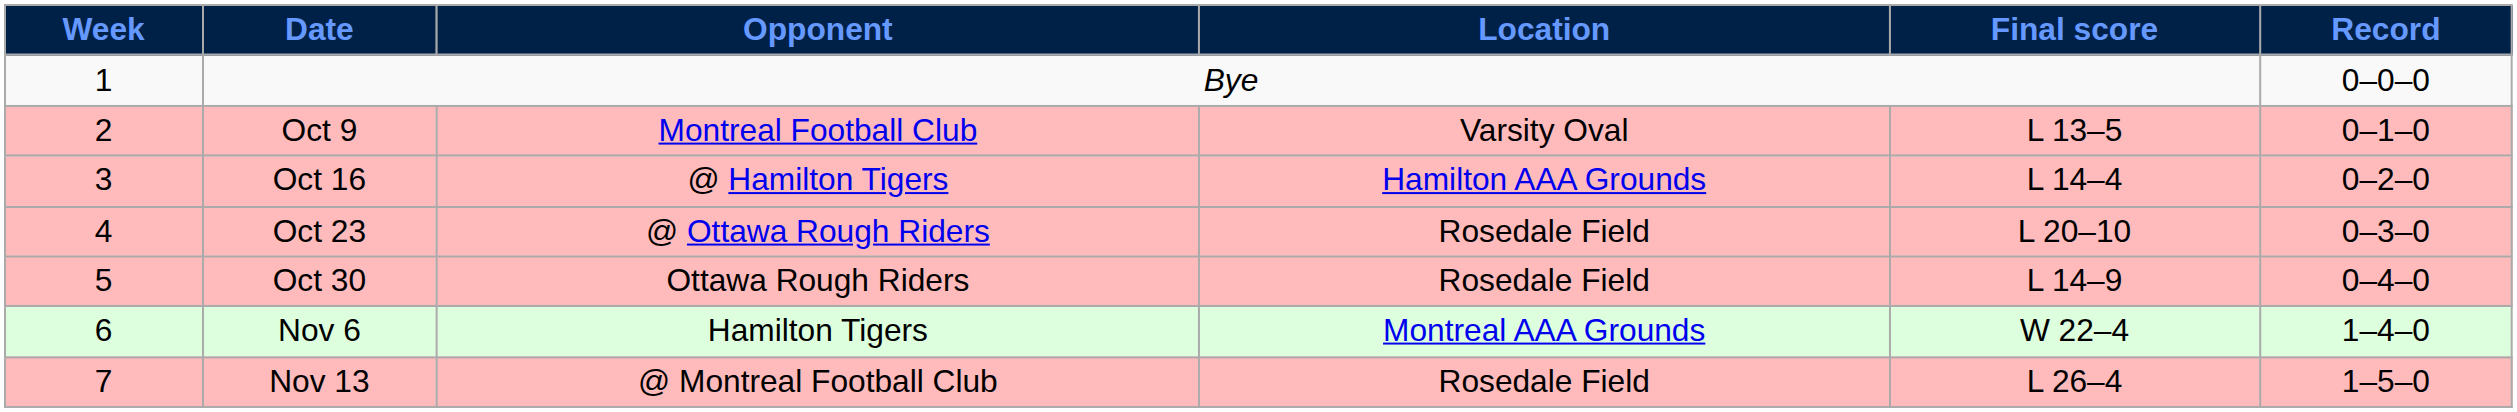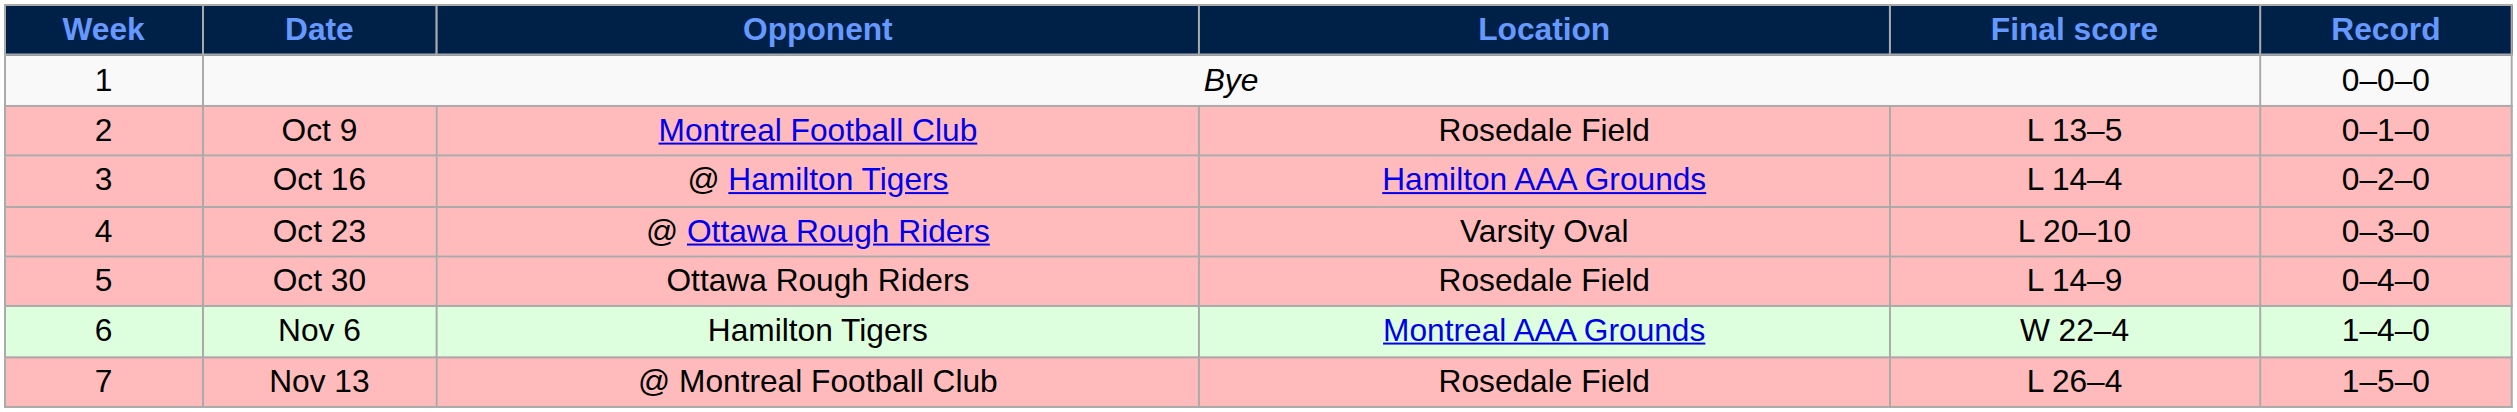(1544, 130) Varsity Oval -> (1544, 130) Rosedale Field
(1544, 230) Rosedale Field -> (1544, 230) Varsity Oval
